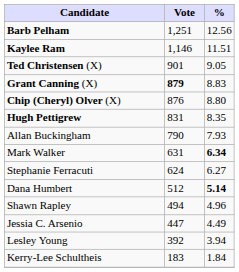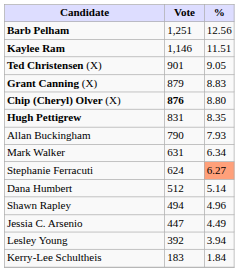(176, 83) bold -> (176, 83) normal
(176, 100) normal -> (176, 100) bold
(216, 153) bold -> (216, 153) normal
(216, 170) no background -> (216, 170) lightsalmon background
(216, 188) bold -> (216, 188) normal
